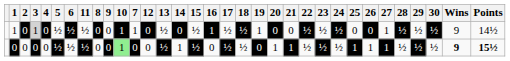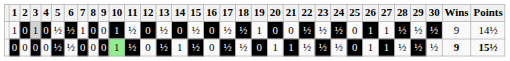columns swapped: (135, 13) <-> (85, 13)
(212, 30) 1 -> (212, 30) 0
(371, 30) 0 -> (371, 30) 1
(355, 47) 1 -> (355, 47) 0
